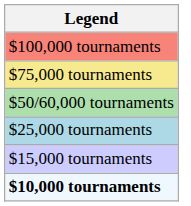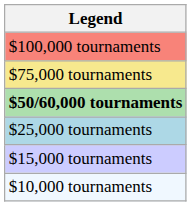(91, 102) normal -> (96, 102) bold
(85, 186) bold -> (80, 186) normal
